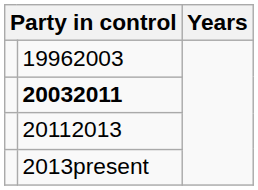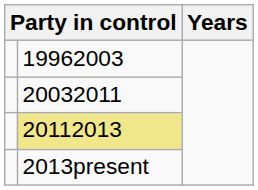(72, 94) bold -> (72, 94) normal
(72, 130) no background -> (72, 130) khaki background
